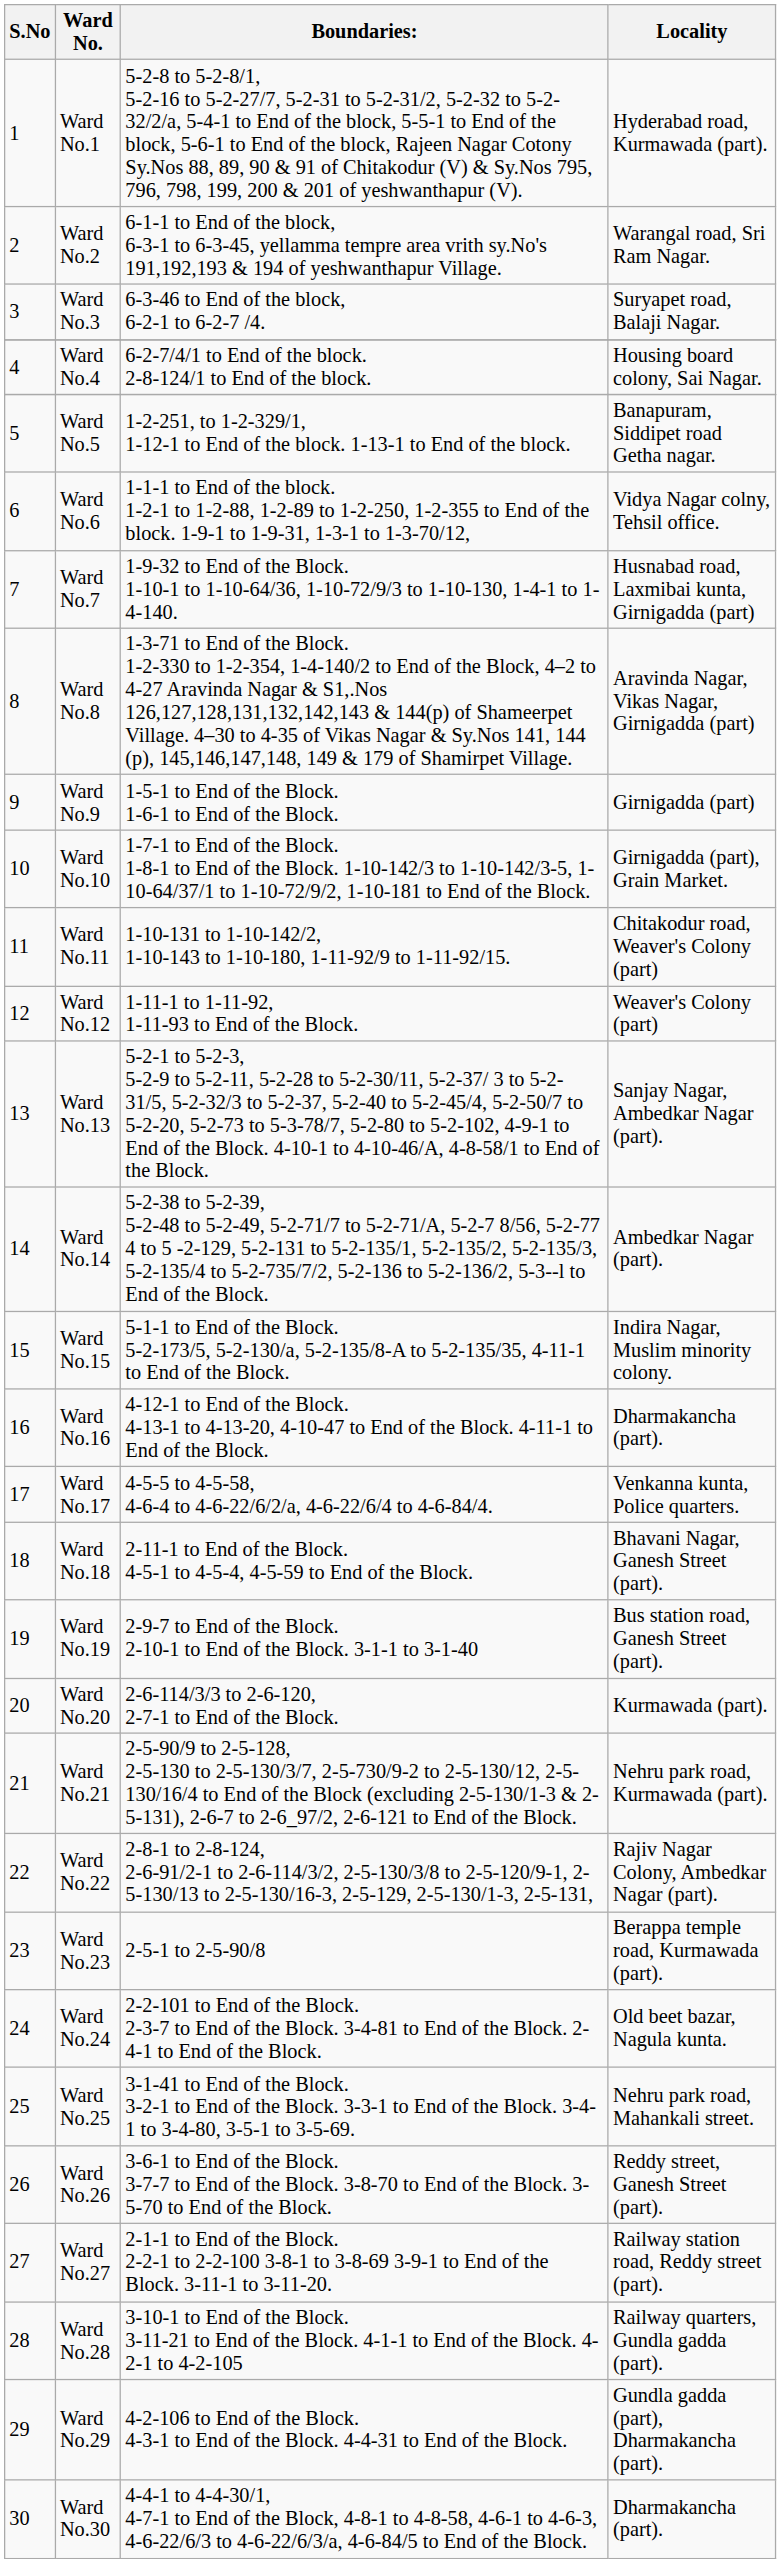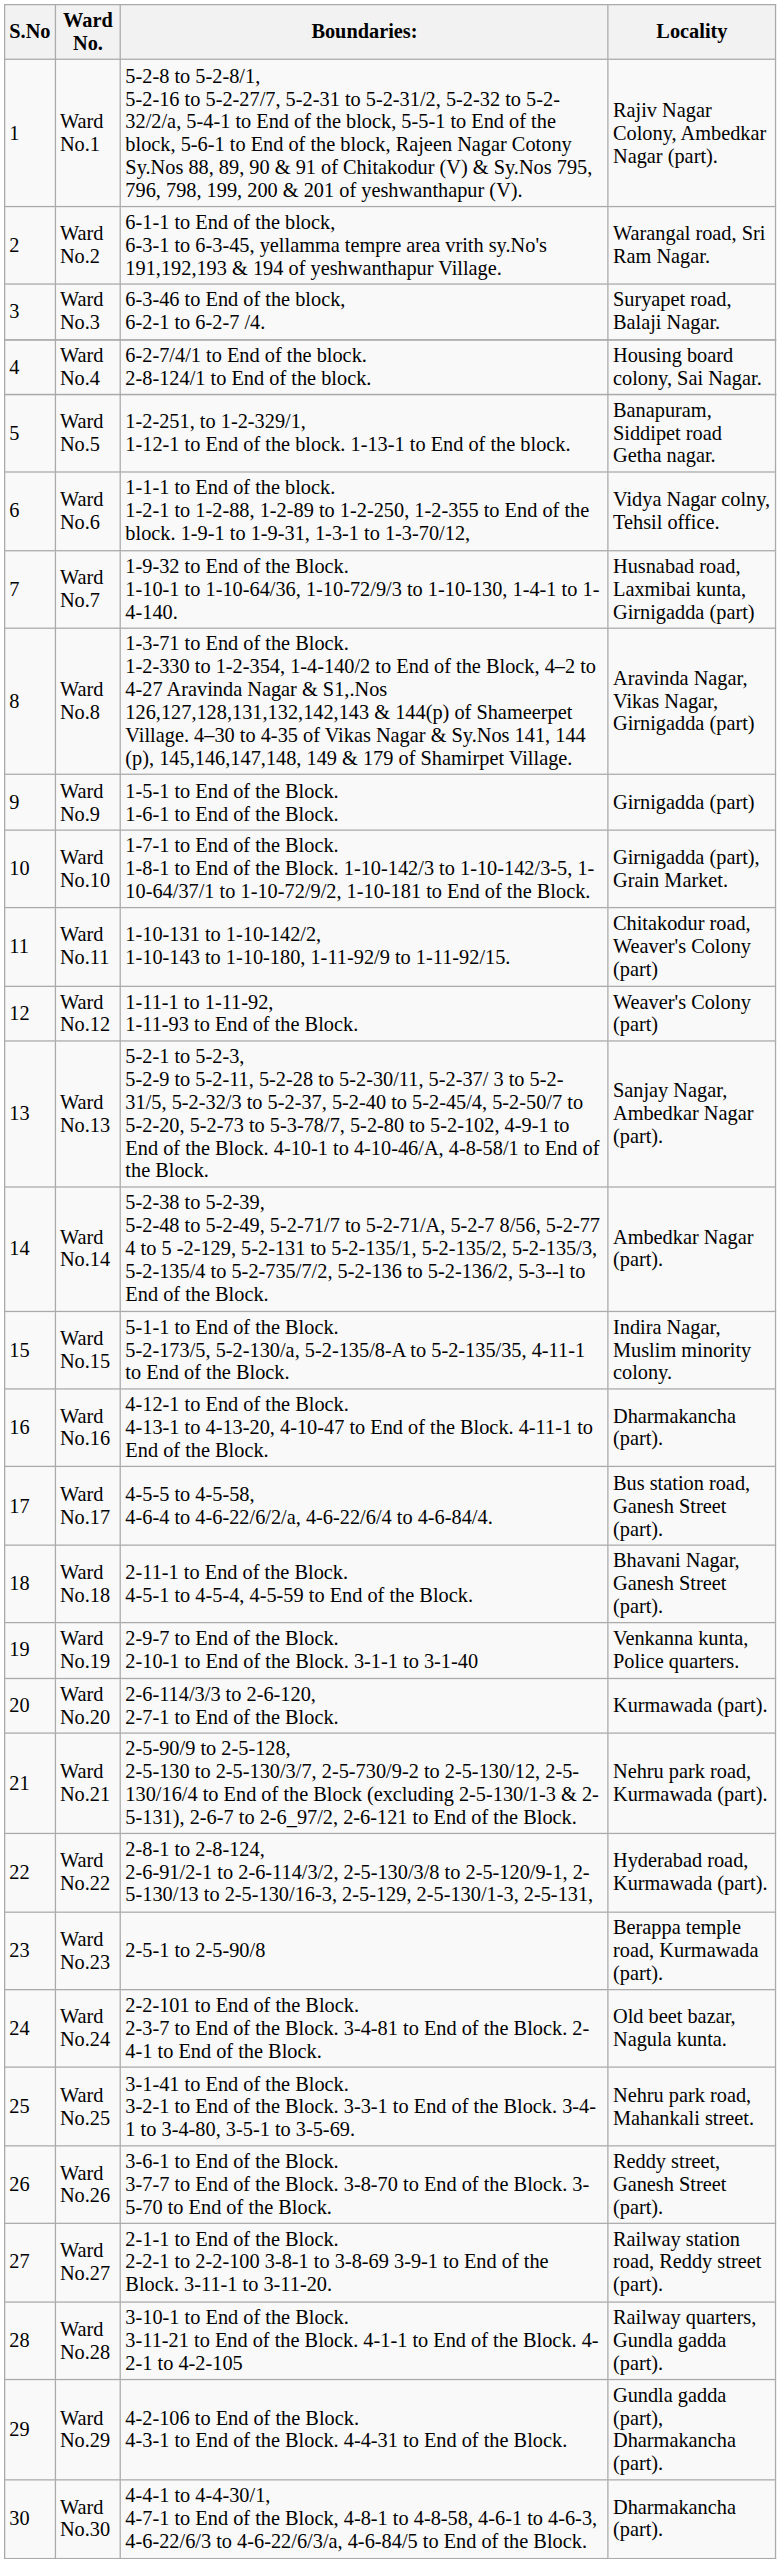(690, 132) Hyderabad road, Kurmawada (part). -> (690, 132) Rajiv Nagar Colony, Ambedkar Nagar (part).
(681, 1494) Venkanna kunta, Police quarters. -> (682, 1505) Bus station road, Ganesh Street (part).
(682, 1638) Bus station road, Ganesh Street (part). -> (681, 1650) Venkanna kunta, Police quarters.
(690, 1872) Rajiv Nagar Colony, Ambedkar Nagar (part). -> (690, 1872) Hyderabad road, Kurmawada (part).
